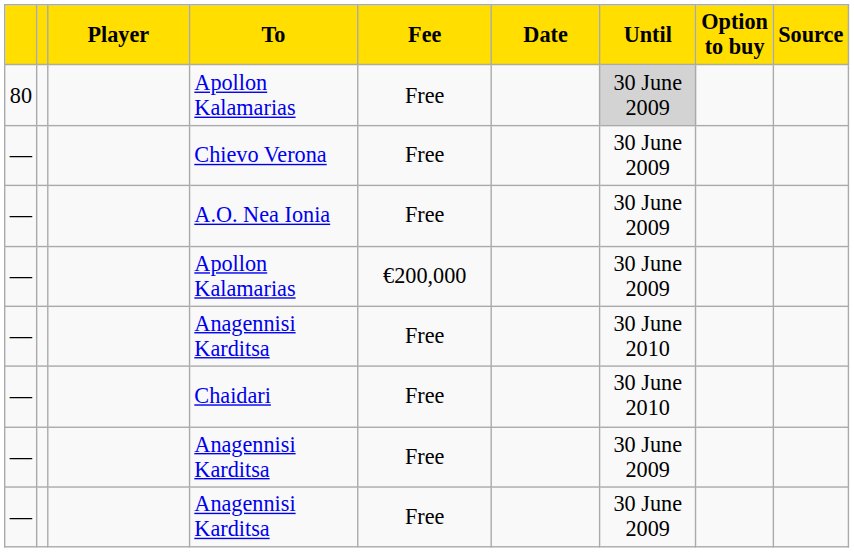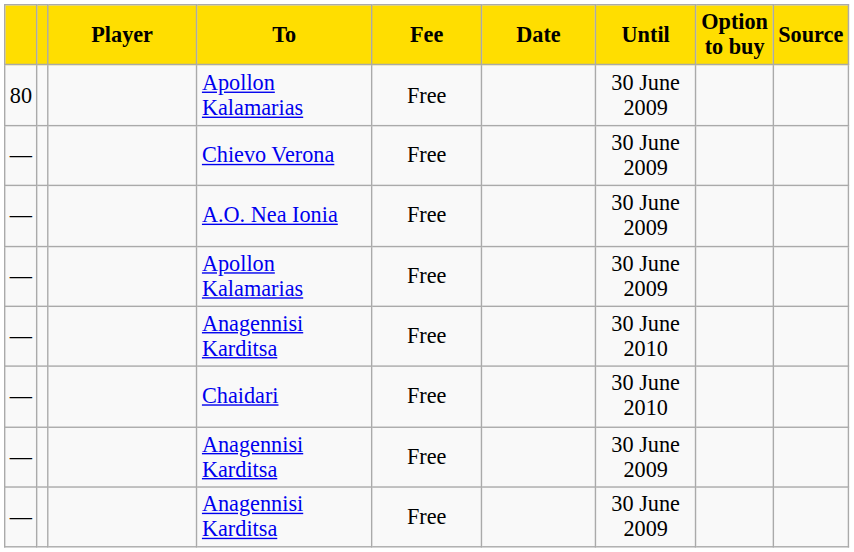(648, 94) lightgrey background -> (646, 94) no background
(425, 275) €200,000 -> (427, 275) Free
